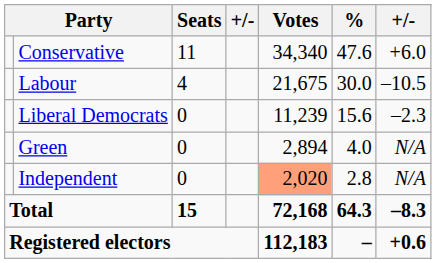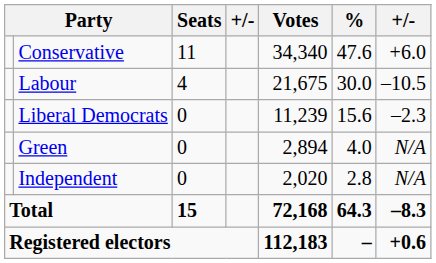(305, 178) lightsalmon background -> (305, 178) no background
